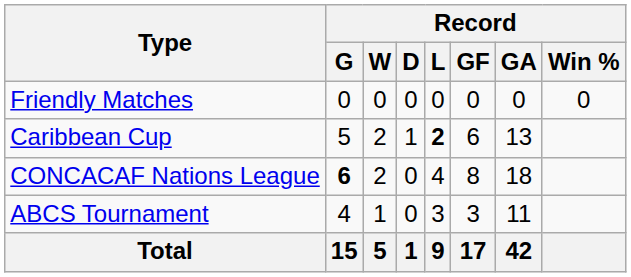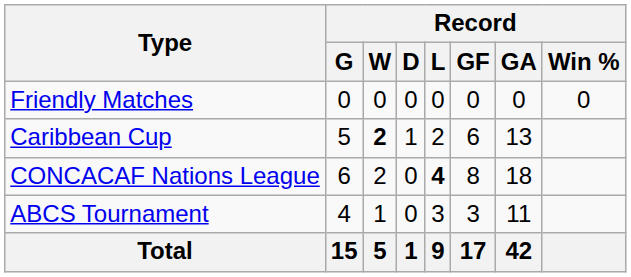(380, 137) normal -> (380, 137) bold
(438, 137) bold -> (438, 137) normal
(344, 175) bold -> (344, 175) normal
(438, 175) normal -> (438, 175) bold
